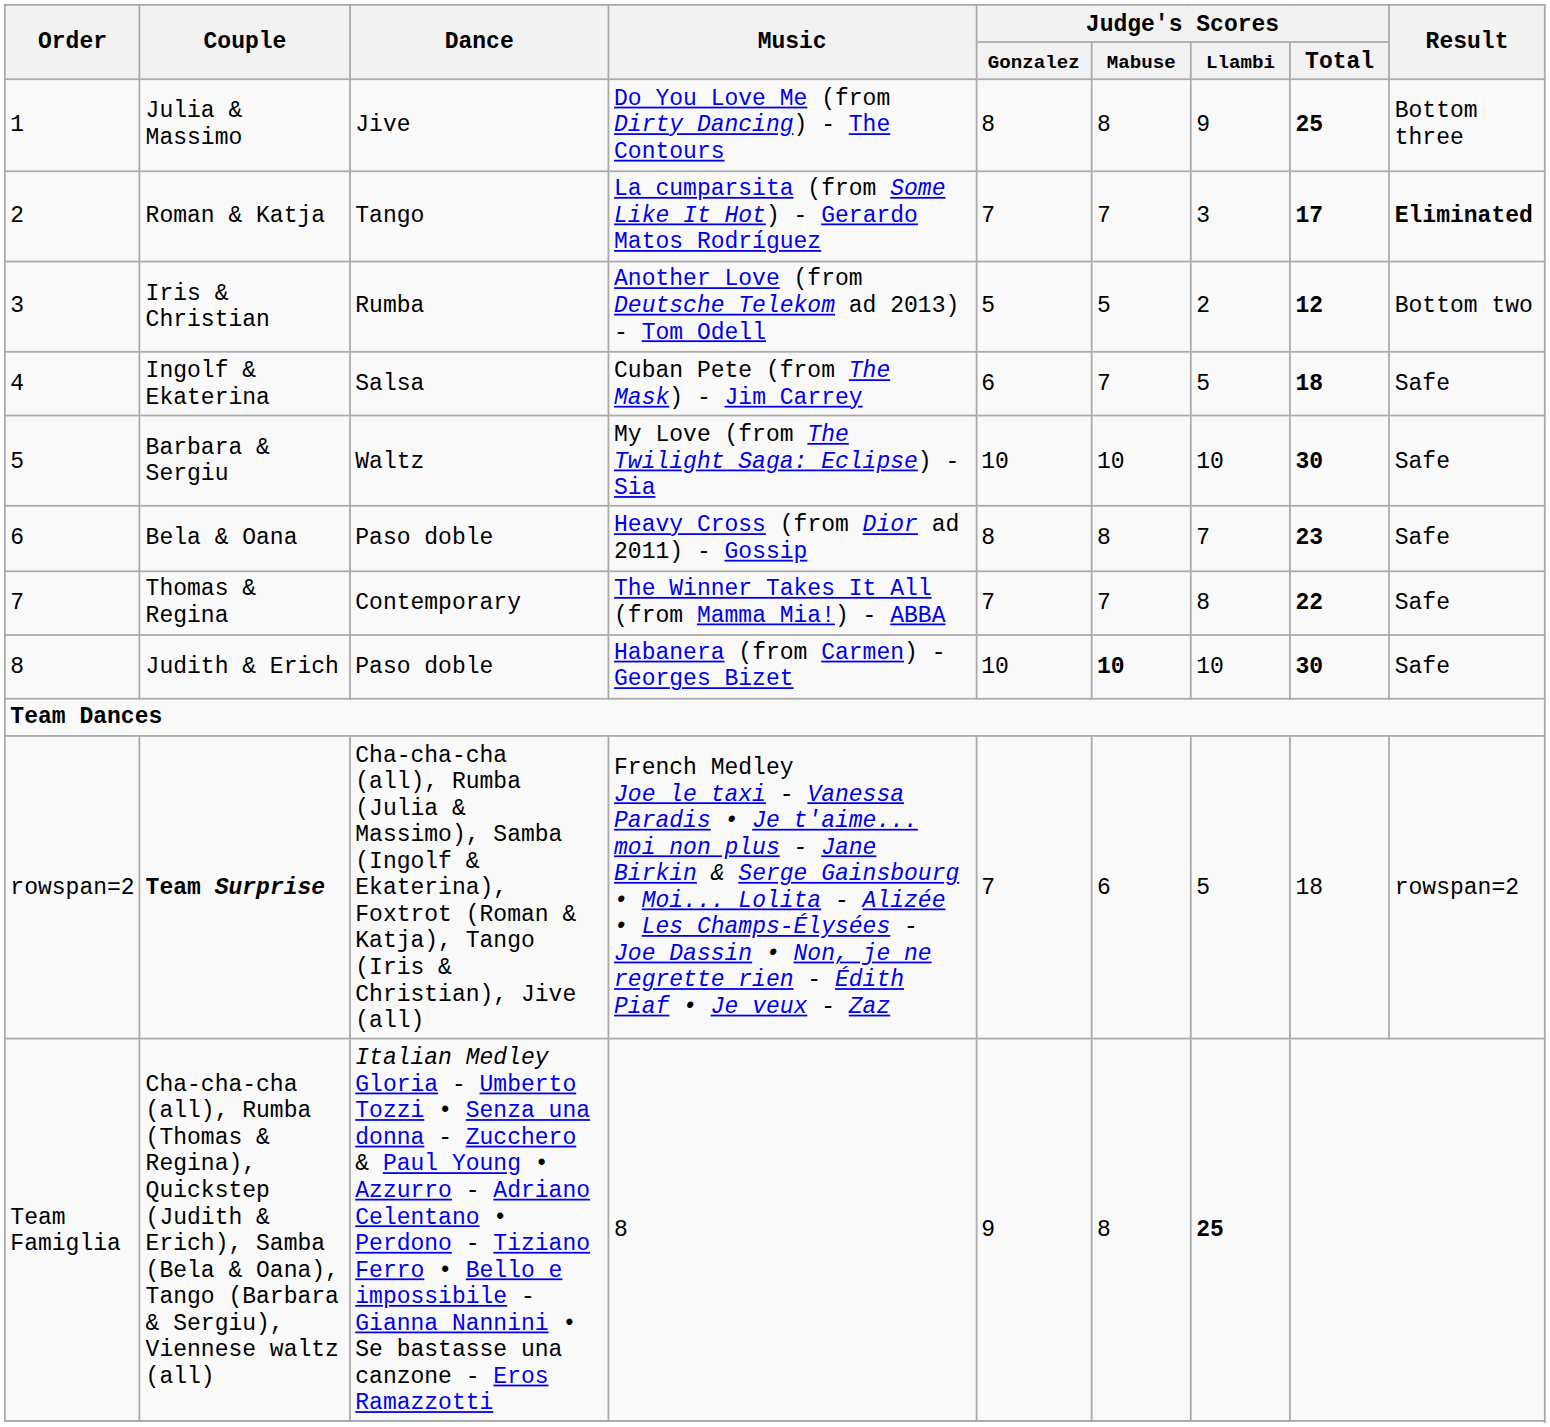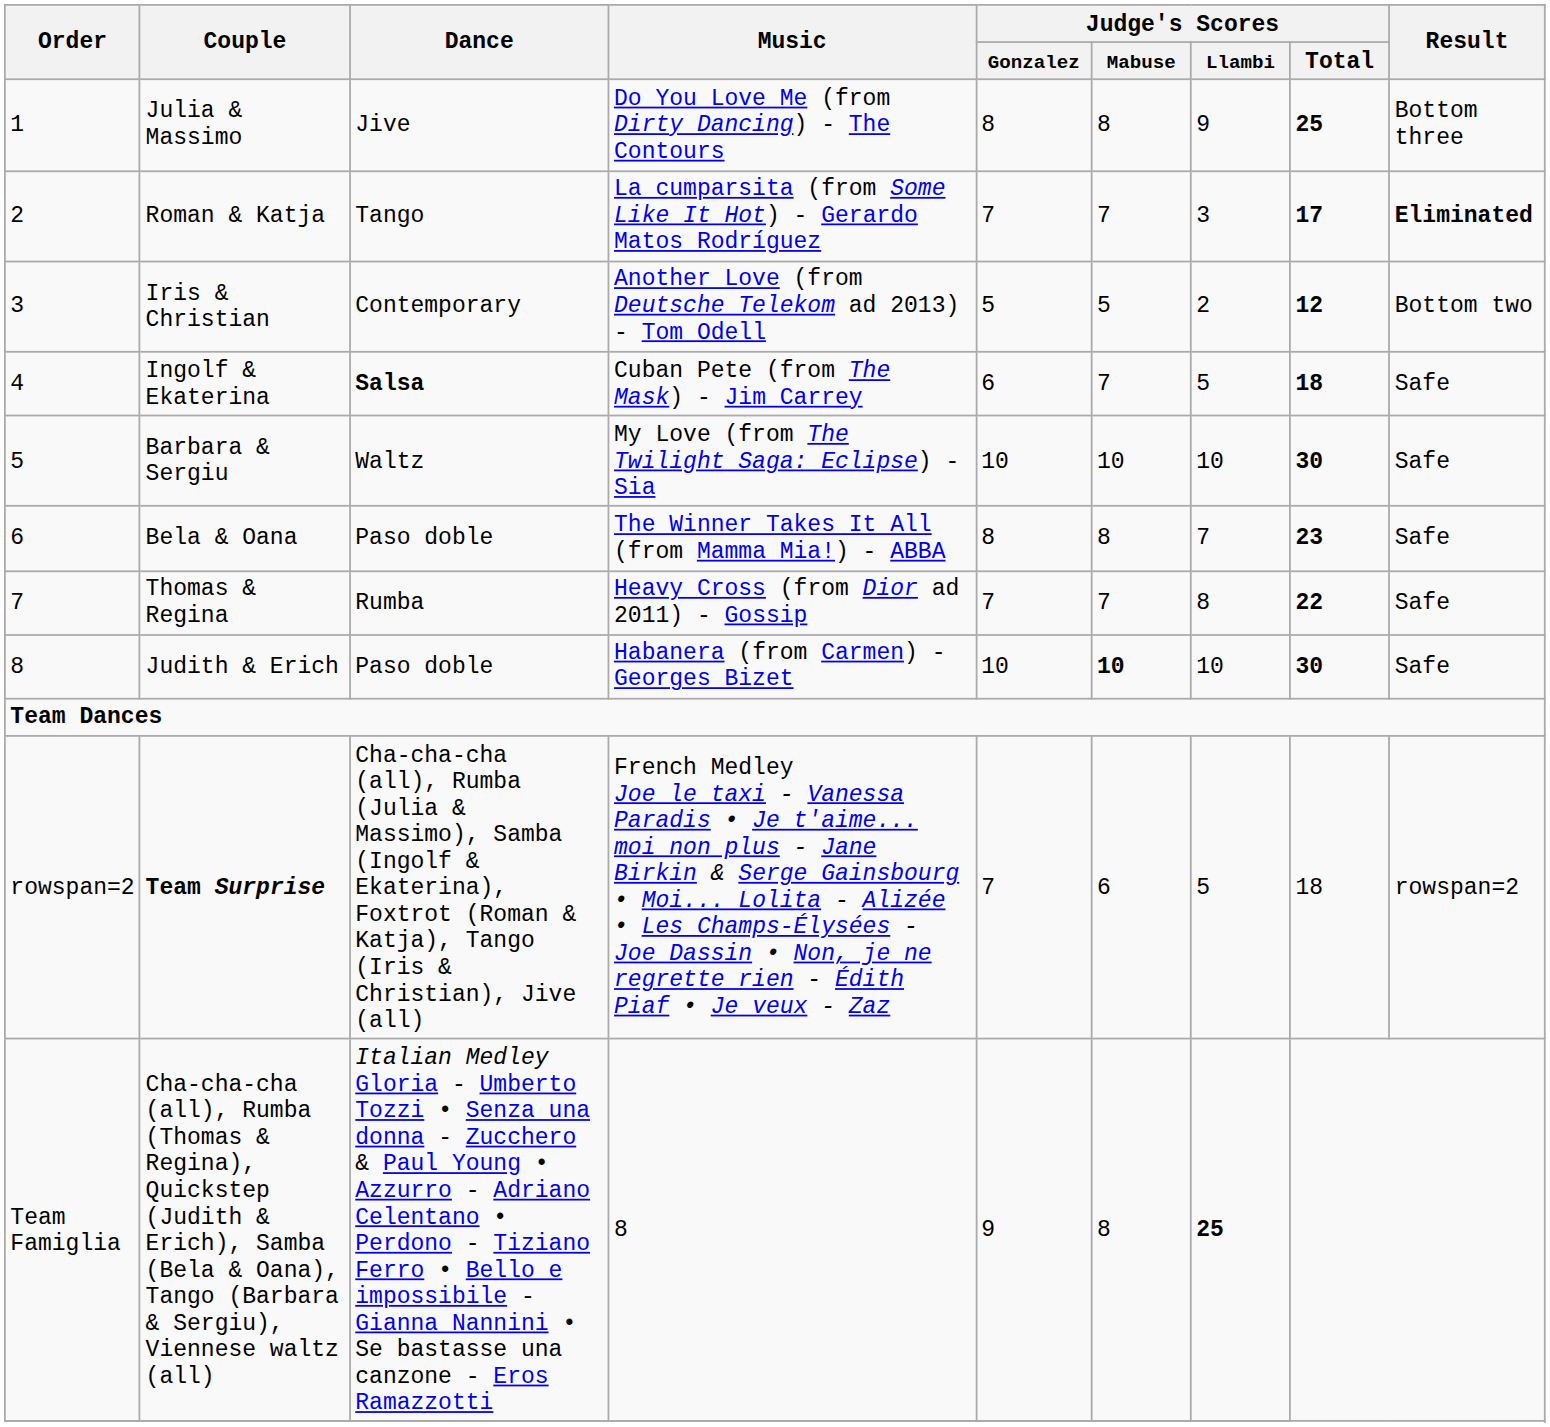(390, 306) Rumba -> (438, 306) Contemporary
(390, 384) normal -> (390, 384) bold
(787, 538) Heavy Cross (from Dior ad 2011) - Gossip -> (780, 538) The Winner Takes It All (from Mamma Mia!) - ABBA
(438, 602) Contemporary -> (390, 602) Rumba
(780, 602) The Winner Takes It All (from Mamma Mia!) - ABBA -> (787, 602) Heavy Cross (from Dior ad 2011) - Gossip
